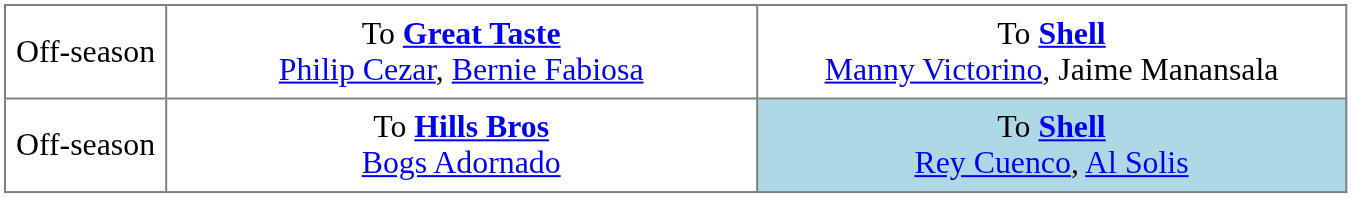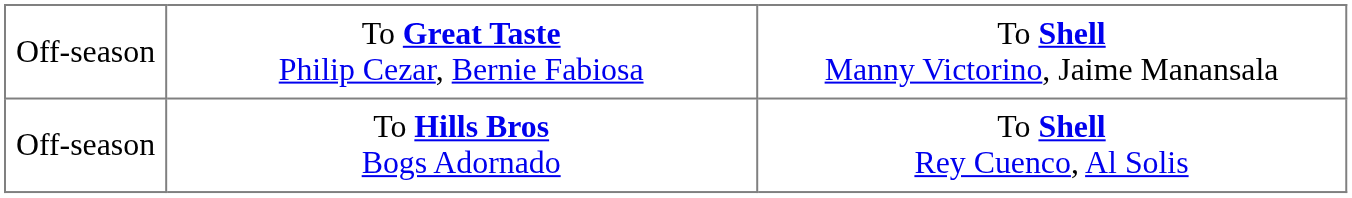(1052, 144) lightblue background -> (1052, 144) no background
